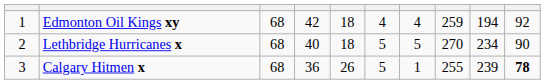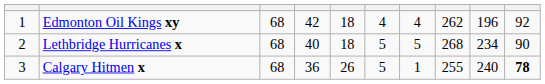(452, 22) 259 -> (452, 22) 262
(487, 22) 194 -> (487, 22) 196
(452, 44) 270 -> (452, 44) 268
(487, 67) 239 -> (487, 67) 240
